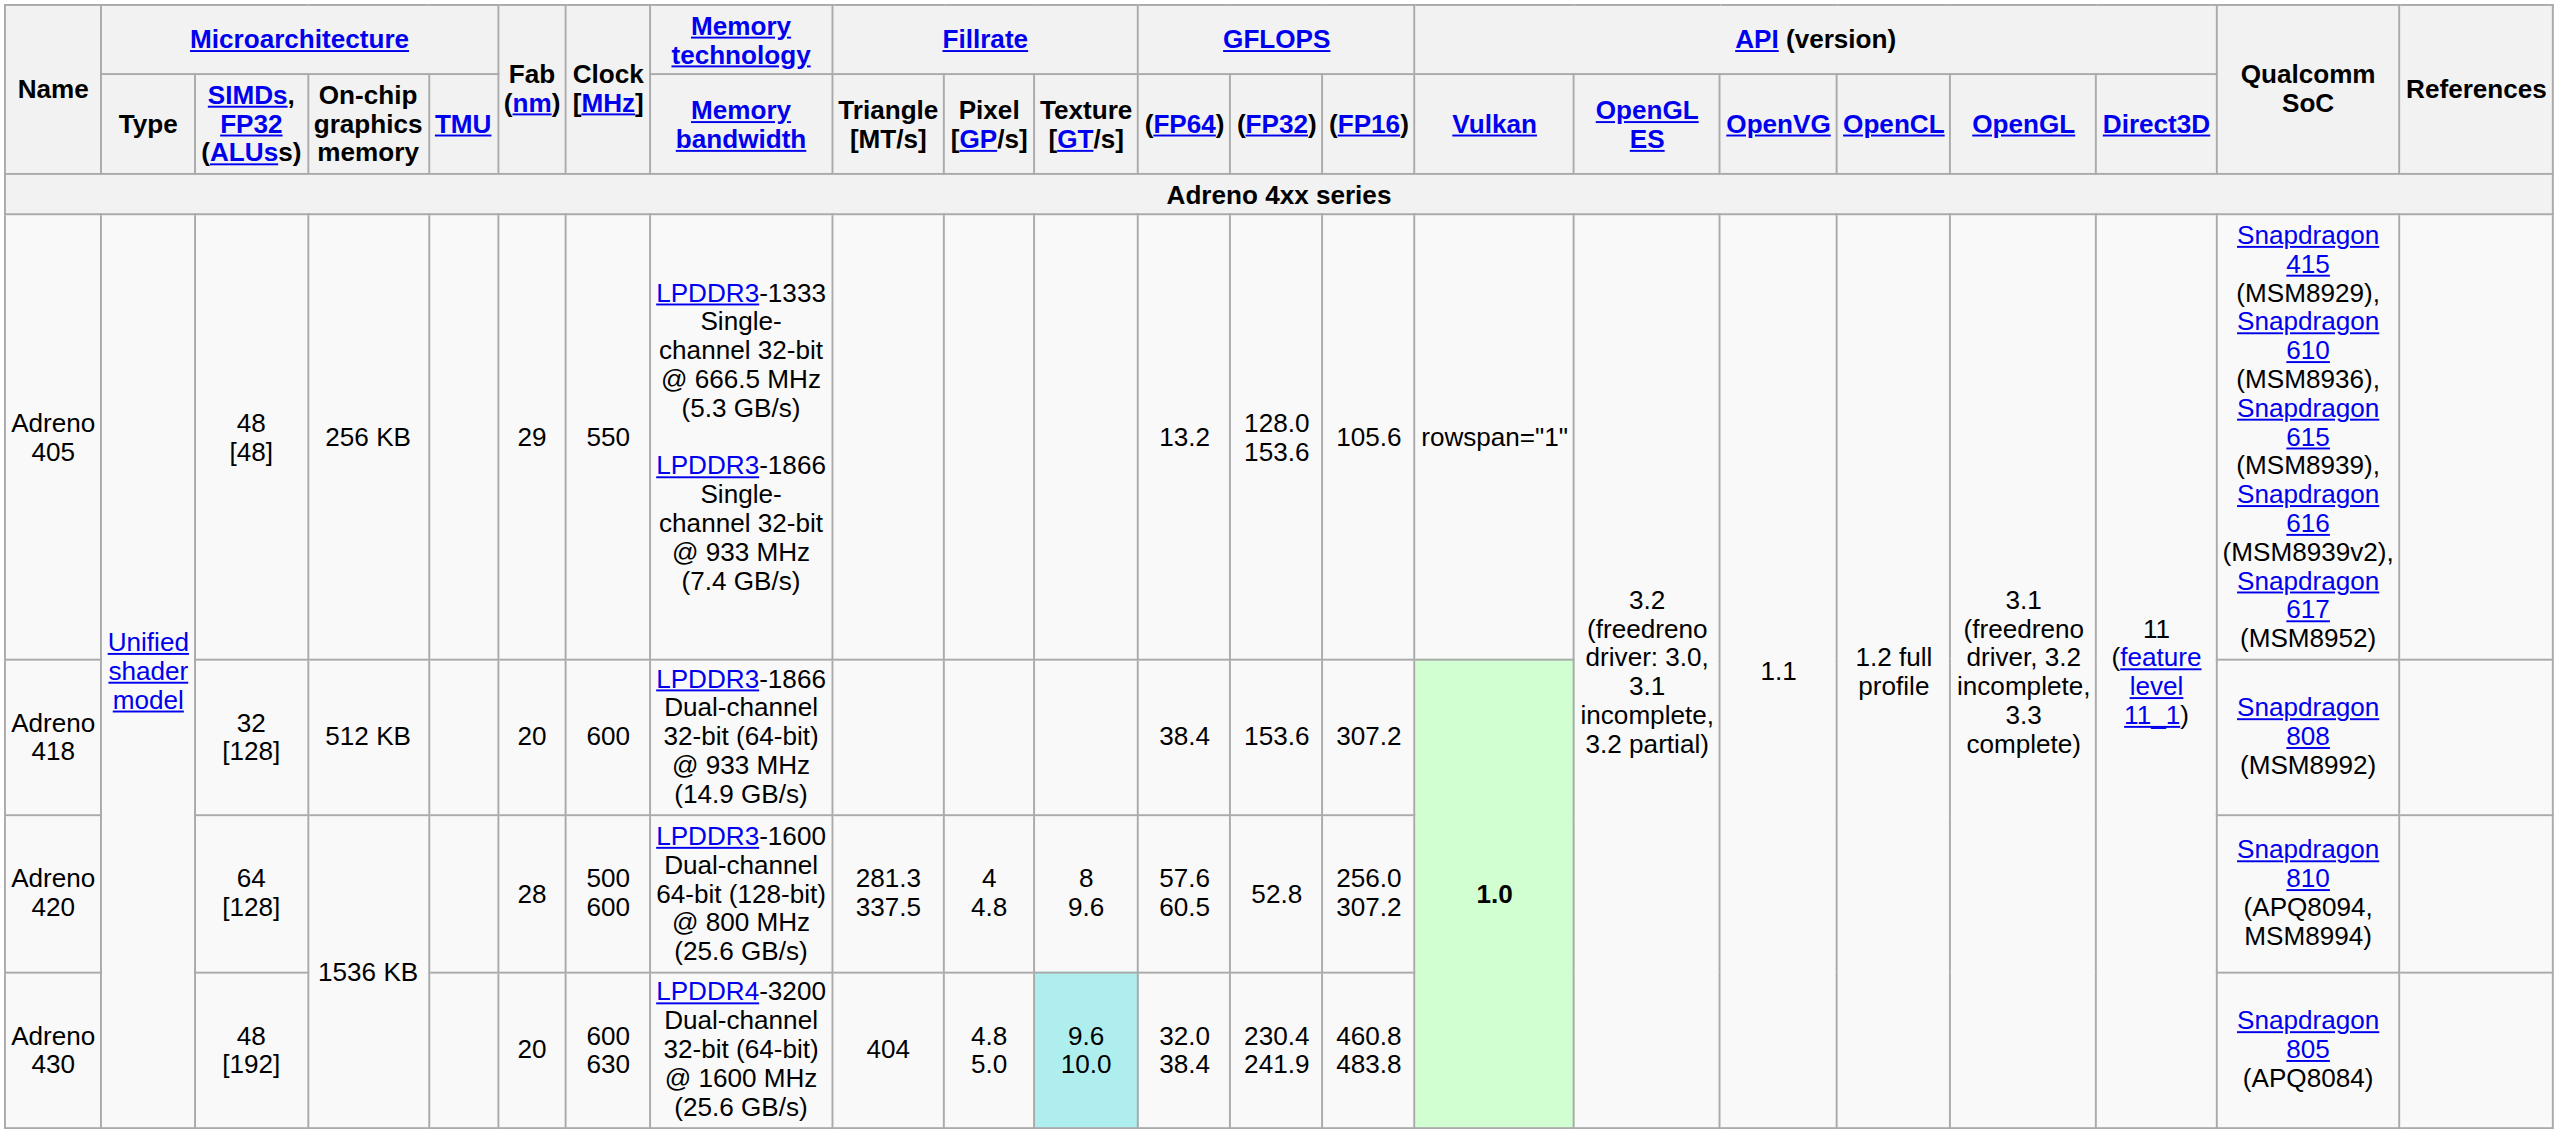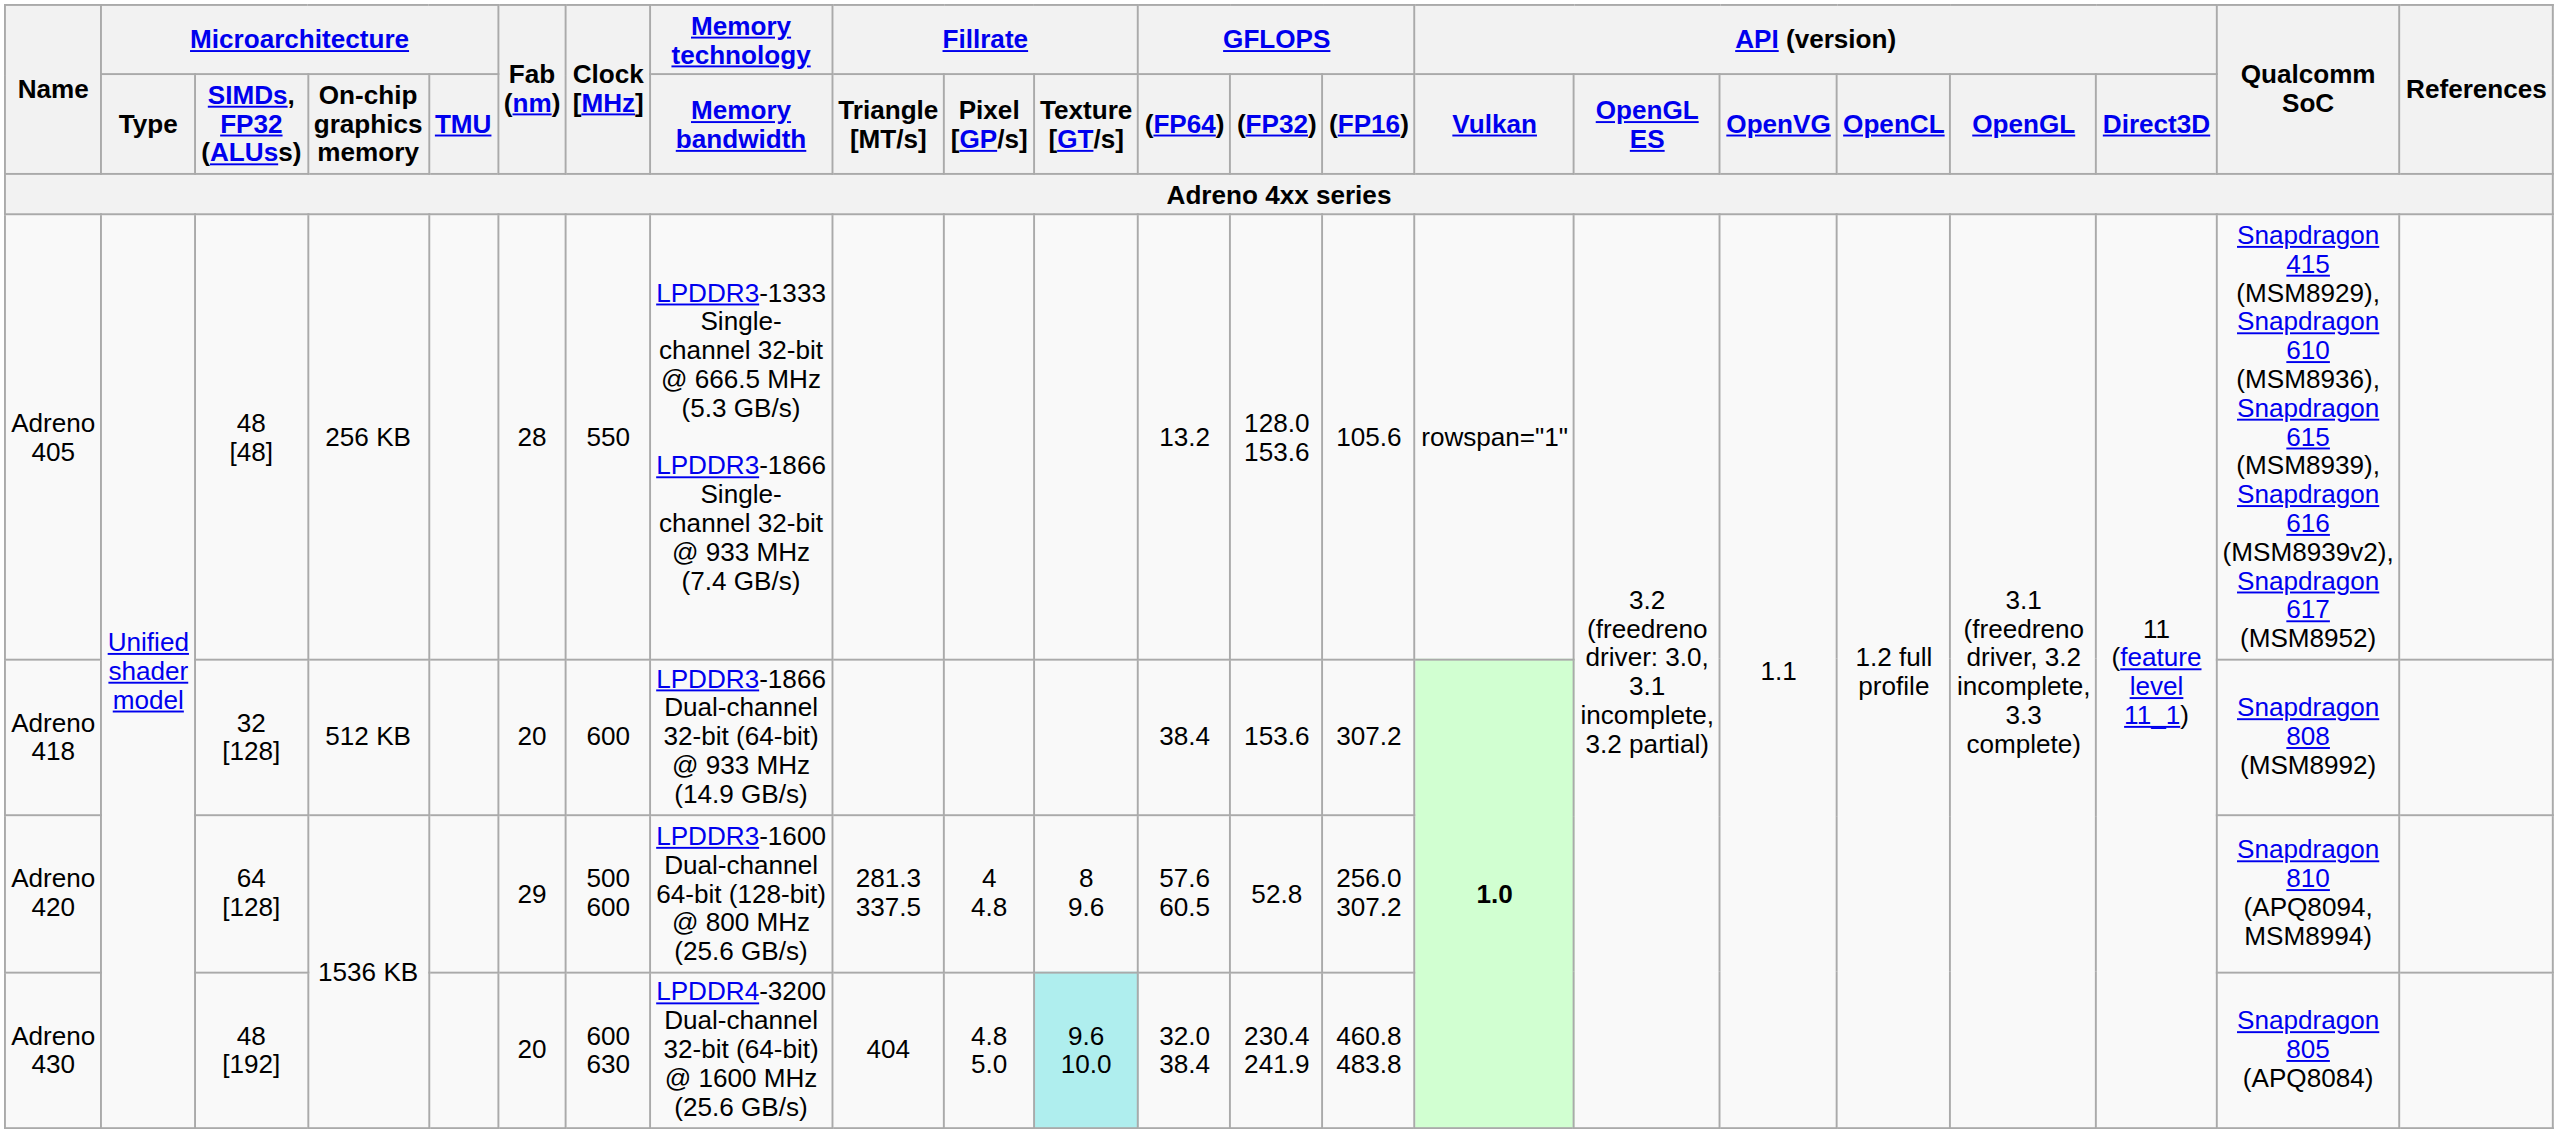(532, 437) 29 -> (532, 437) 28
(532, 893) 28 -> (532, 893) 29
